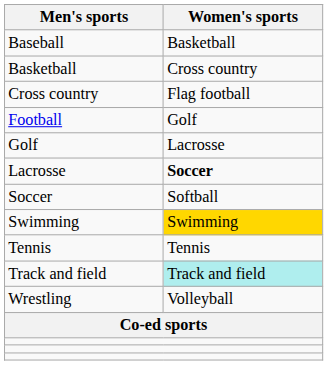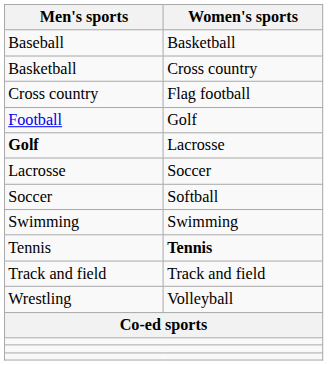(23, 145) normal -> (23, 145) bold
(190, 171) bold -> (189, 171) normal
(203, 222) gold background -> (203, 222) no background
(189, 247) normal -> (190, 247) bold
(216, 273) paleturquoise background -> (216, 273) no background
